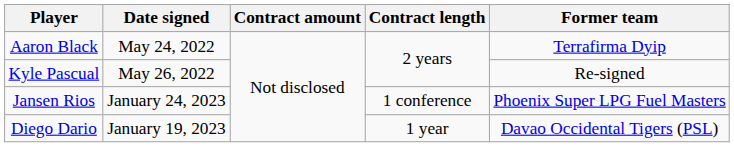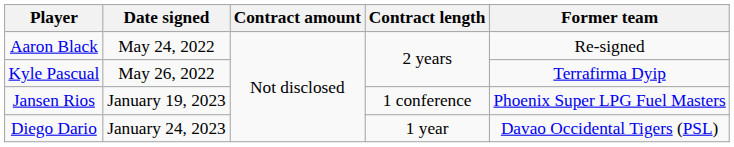(610, 45) Terrafirma Dyip -> (610, 45) Re-signed
(610, 73) Re-signed -> (610, 73) Terrafirma Dyip
(166, 100) January 24, 2023 -> (166, 100) January 19, 2023
(166, 127) January 19, 2023 -> (166, 127) January 24, 2023
